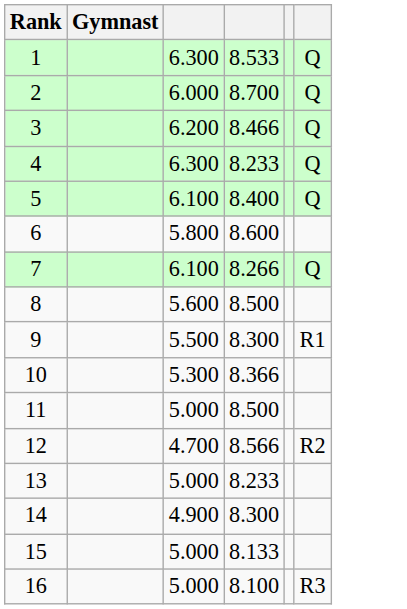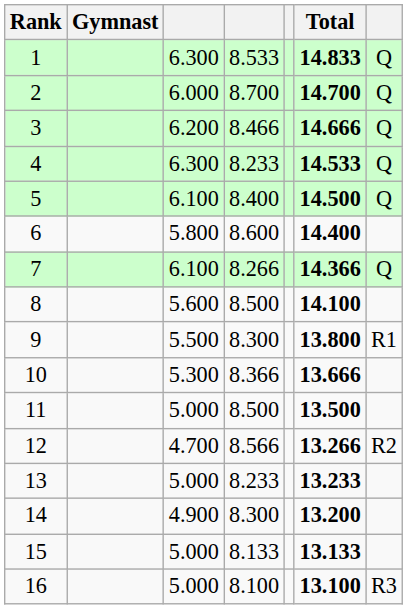+ column: (330, 22)
